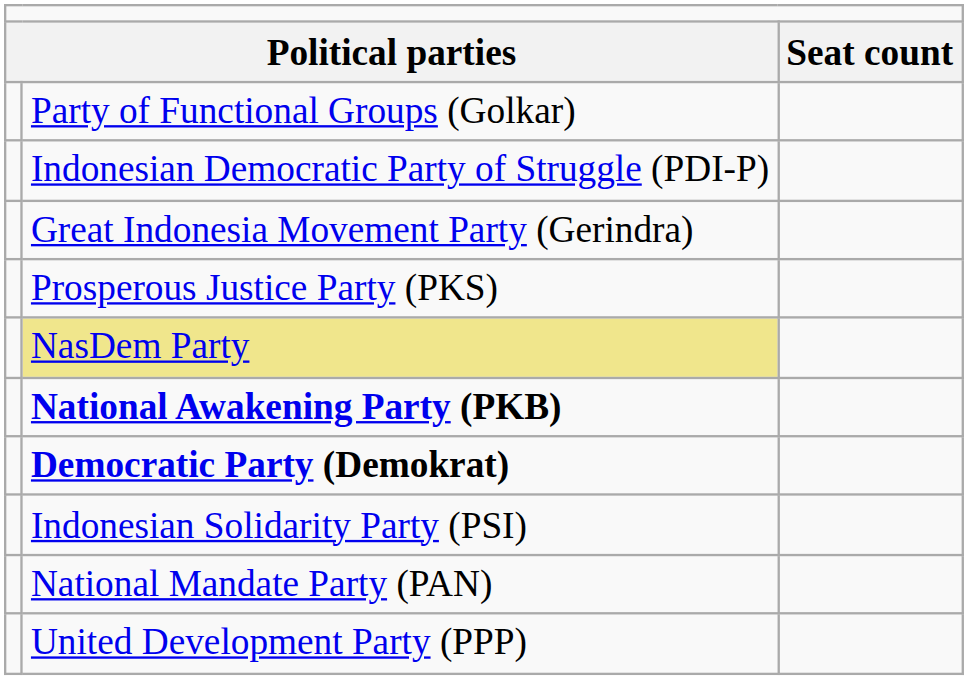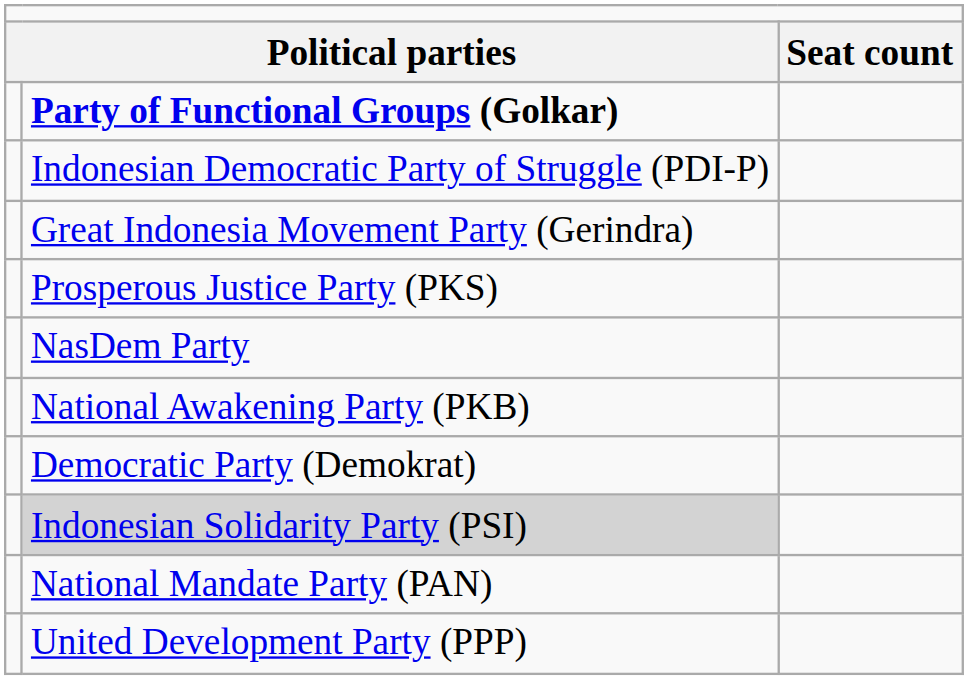(303, 110) normal -> (325, 110) bold
(140, 346) khaki background -> (140, 346) no background
(296, 405) bold -> (280, 405) normal
(270, 465) bold -> (254, 465) normal
(279, 524) no background -> (279, 524) lightgrey background
